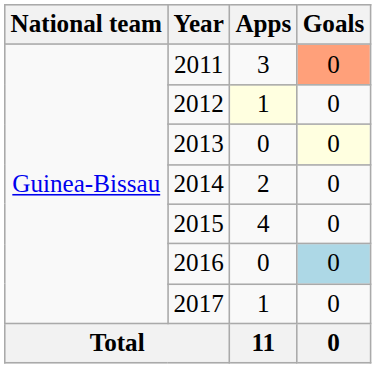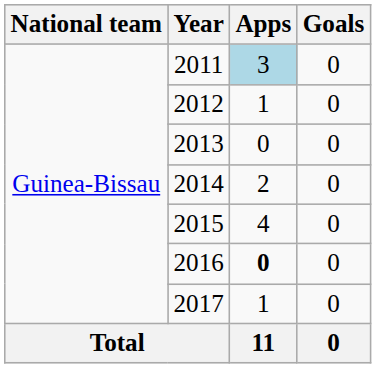(263, 64) no background -> (263, 64) lightblue background
(334, 64) lightsalmon background -> (334, 64) no background
(263, 104) lightyellow background -> (263, 104) no background
(334, 143) lightyellow background -> (334, 143) no background
(263, 263) normal -> (263, 263) bold
(334, 263) lightblue background -> (334, 263) no background
